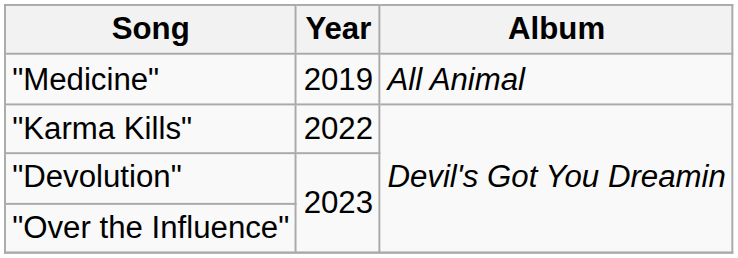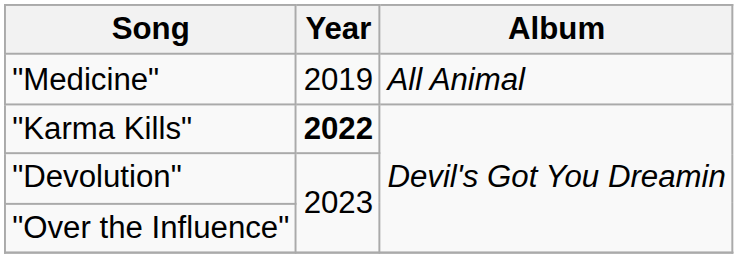(338, 128) normal -> (338, 128) bold
